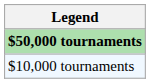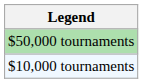(75, 41) bold -> (71, 41) normal
